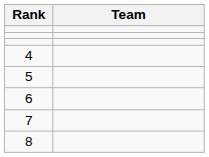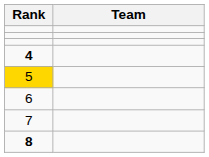(29, 55) normal -> (29, 55) bold
(29, 77) no background -> (29, 77) gold background
(29, 141) normal -> (29, 141) bold
